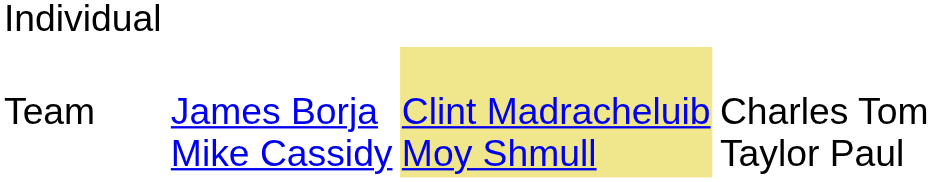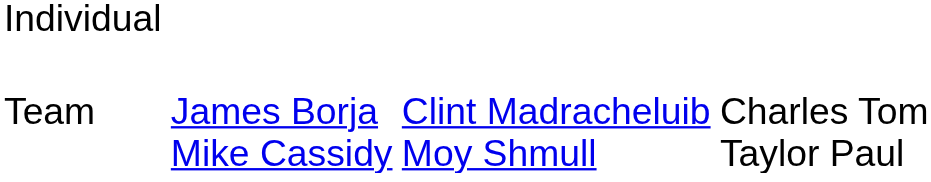(556, 132) khaki background -> (556, 132) no background
